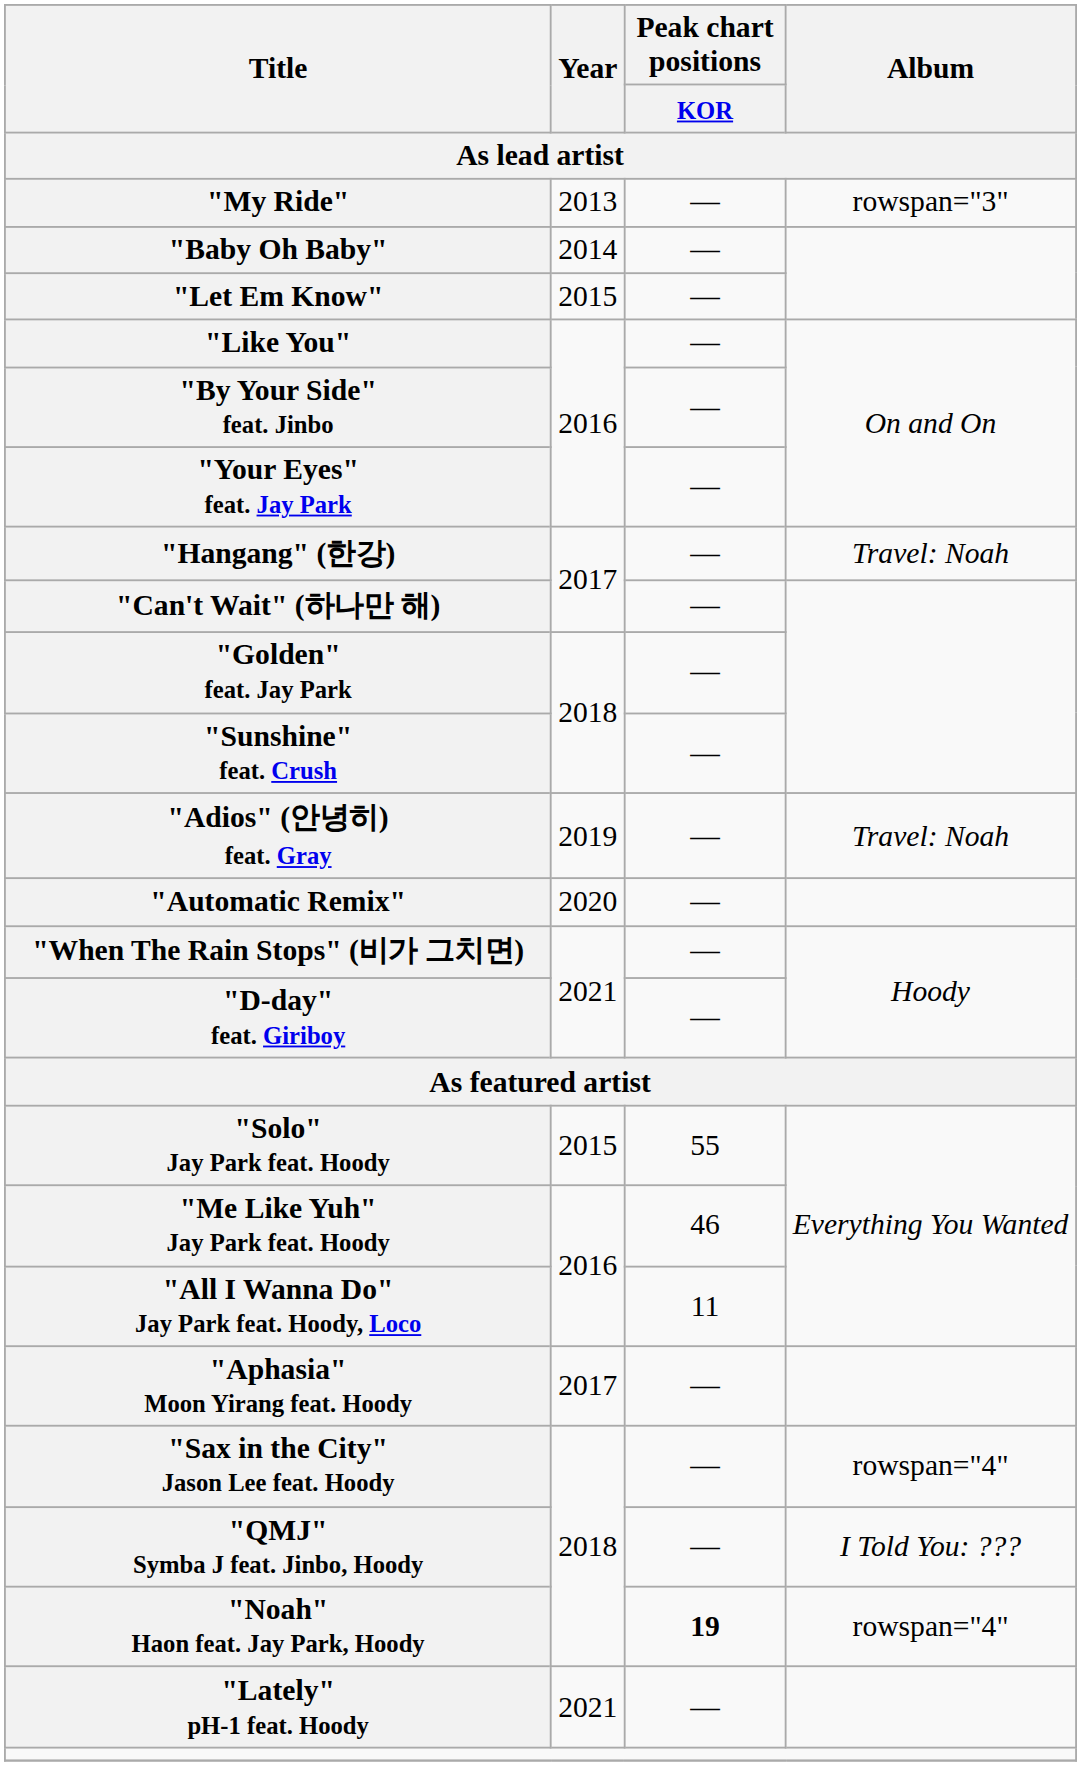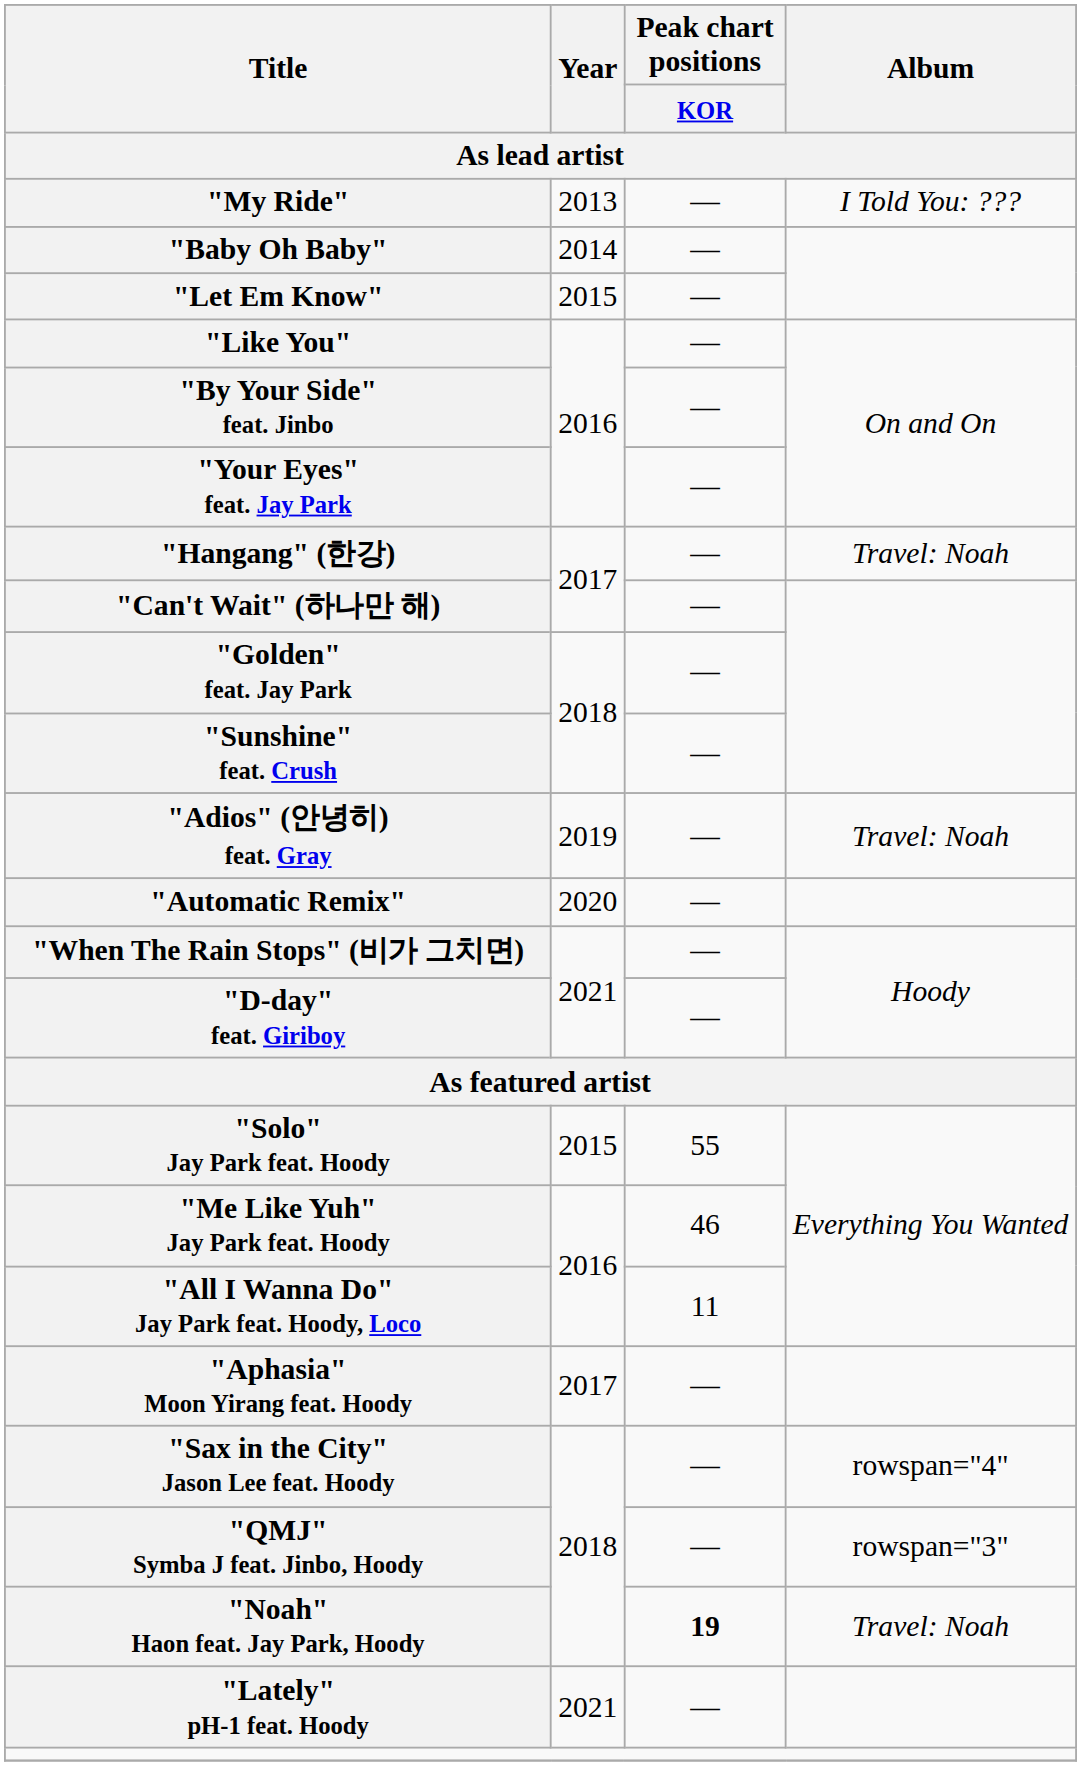(931, 202) rowspan="3" -> (931, 202) I Told You: ???
(931, 1546) I Told You: ??? -> (931, 1546) rowspan="3"
(931, 1626) rowspan="4" -> (931, 1626) Travel: Noah
